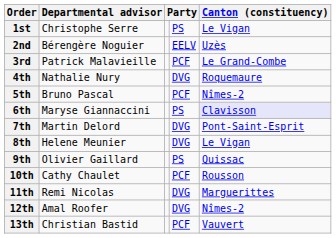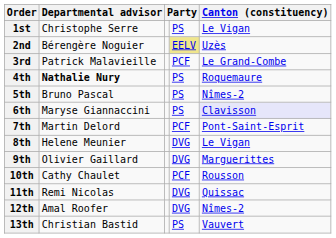(184, 45) no background -> (184, 45) khaki background
(81, 78) normal -> (81, 78) bold
(181, 78) DVG -> (178, 78) PS
(181, 94) PCF -> (178, 94) PS
(181, 127) DVG -> (181, 127) PCF
(178, 159) PS -> (181, 159) DVG
(223, 159) Quissac -> (238, 159) Marguerittes
(238, 192) Marguerittes -> (223, 192) Quissac
(181, 225) PCF -> (178, 225) PS
